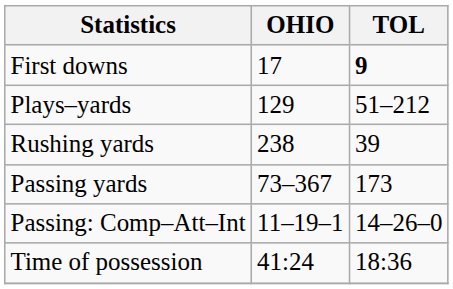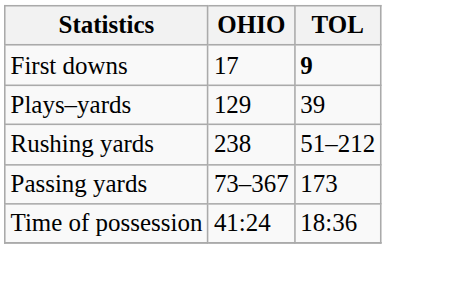(392, 104) 51–212 -> (313, 104) 39
(368, 144) 39 -> (338, 144) 51–212
- row: (128, 223)
